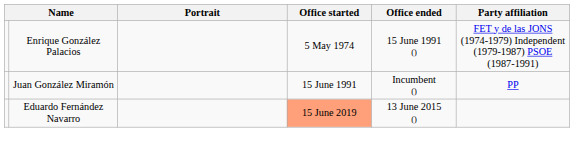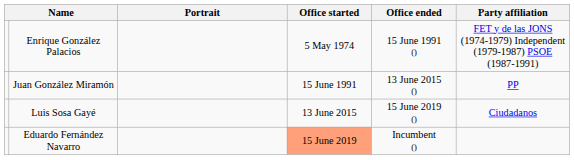(414, 85) Incumbent () -> (414, 85) 13 June 2015 ()
+ row: (63, 113)
(414, 113) 13 June 2015 () -> (414, 140) Incumbent ()
